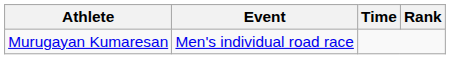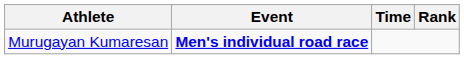(265, 41) normal -> (272, 41) bold
